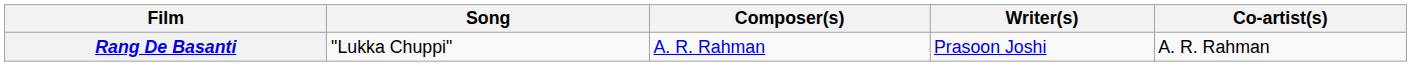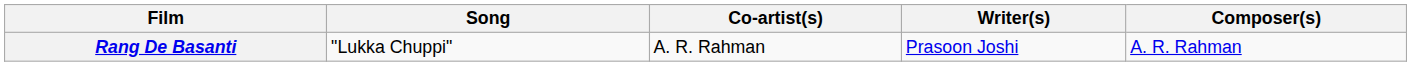columns swapped: (790, 18) <-> (1280, 18)
